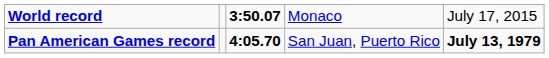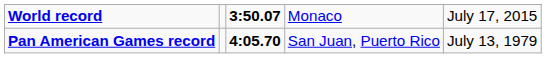(494, 40) bold -> (492, 40) normal
